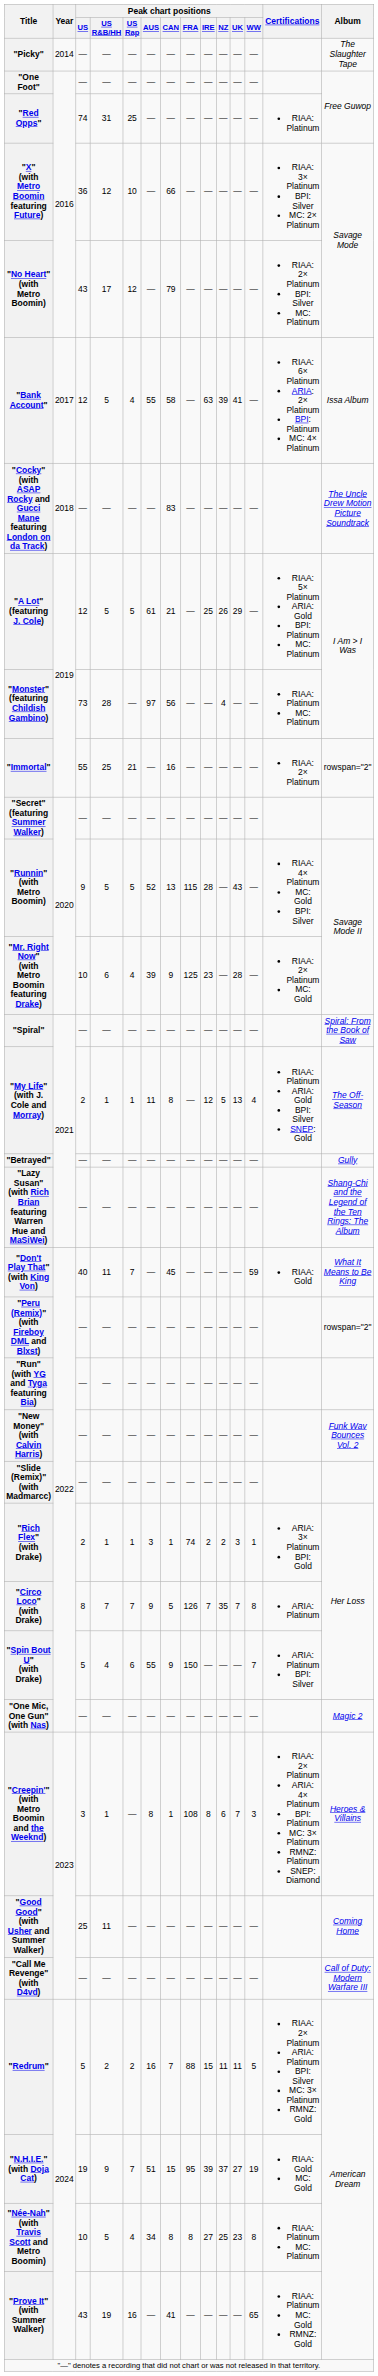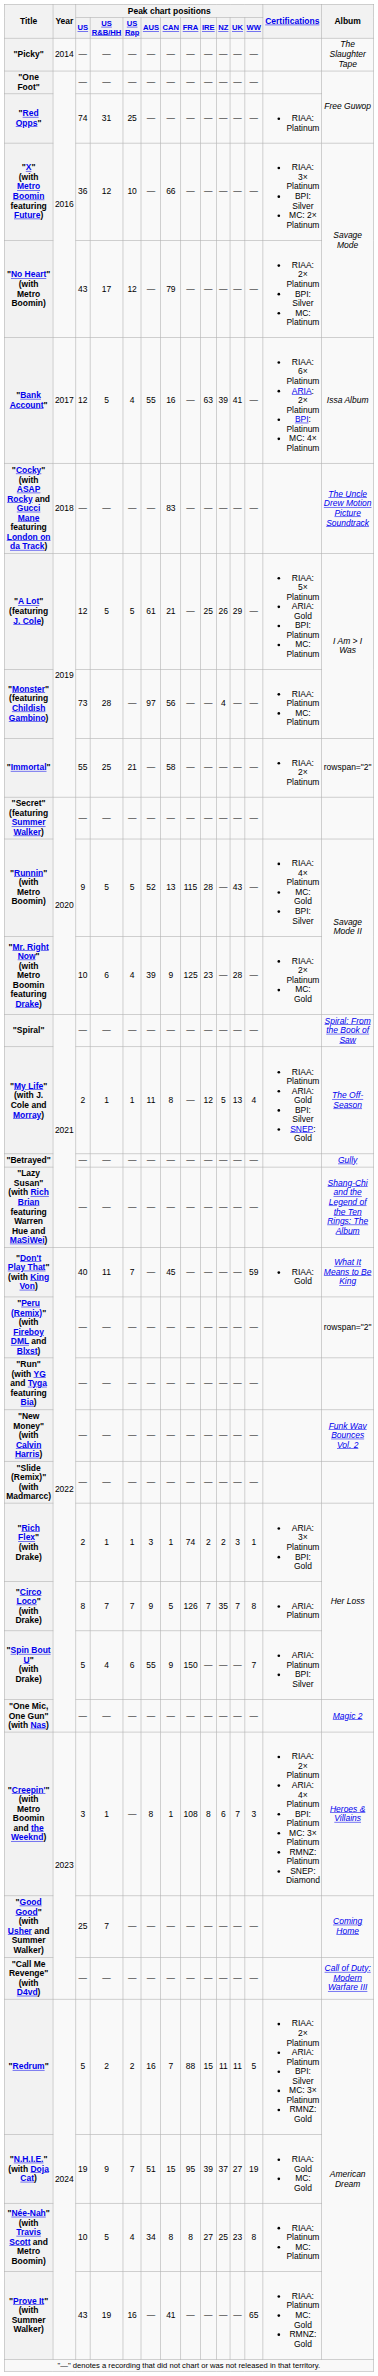(171, 400) 58 -> (171, 400) 16
(171, 767) 16 -> (171, 767) 58
(107, 1926) 11 -> (107, 1926) 7
